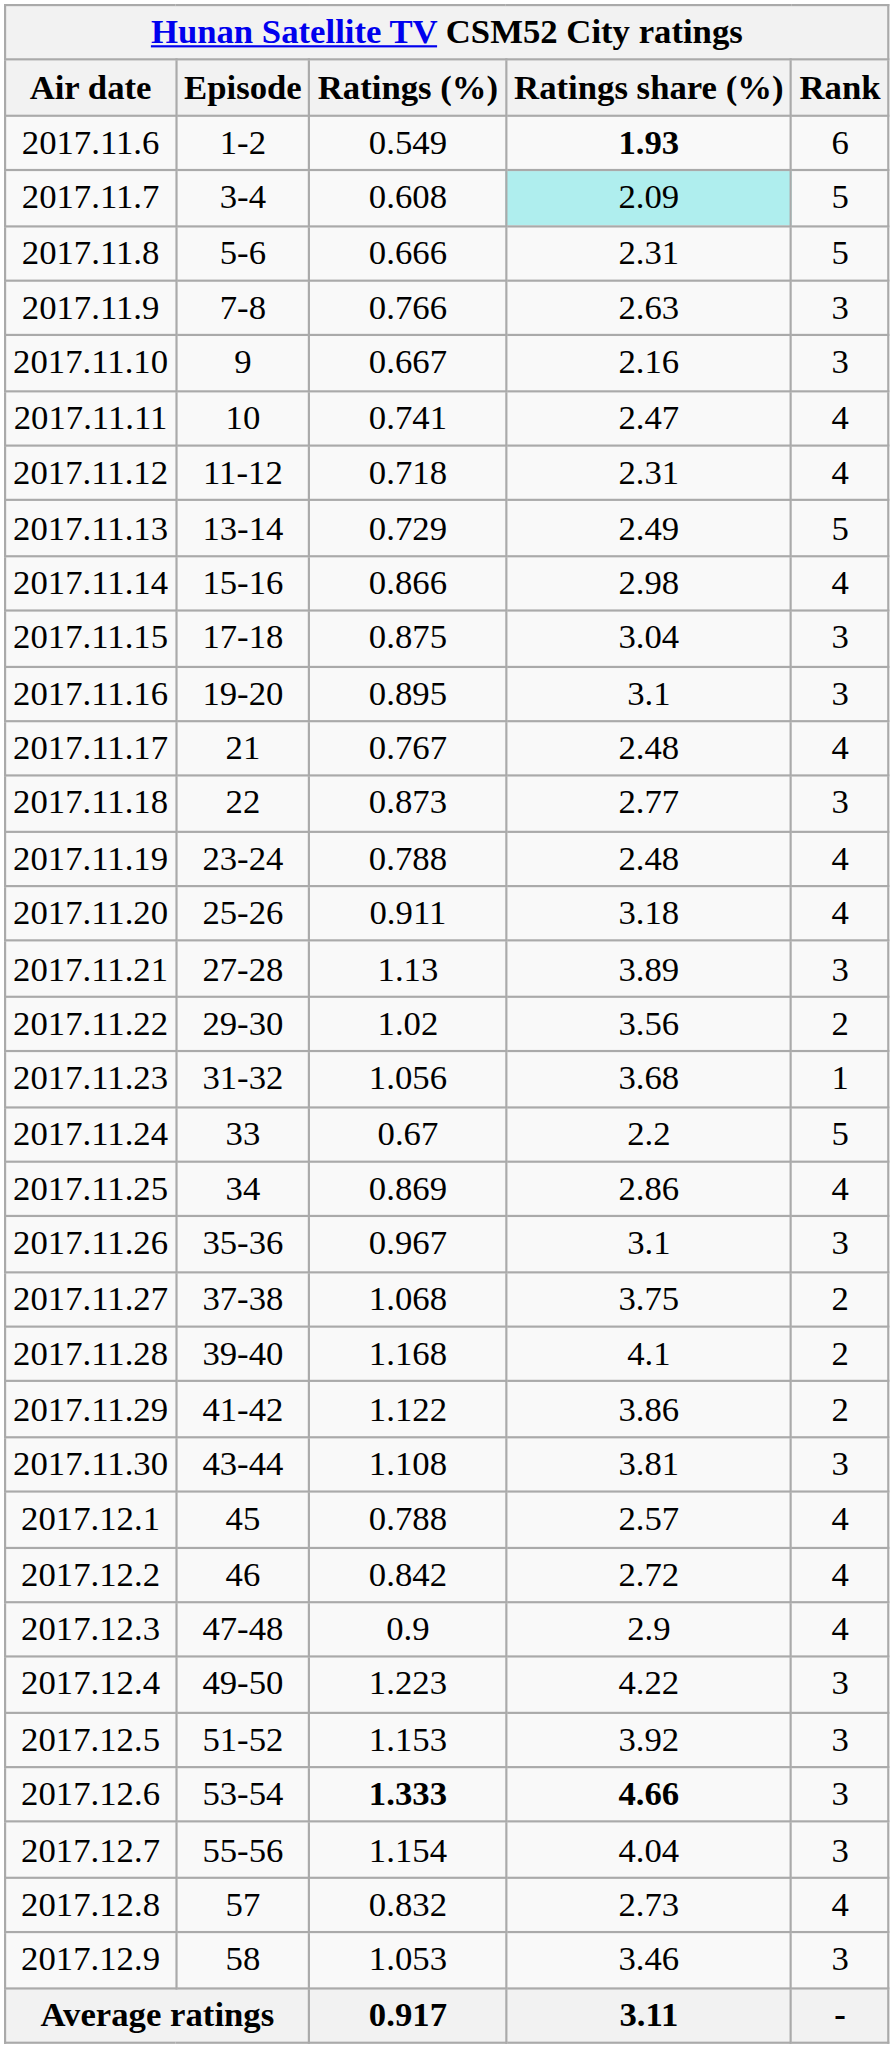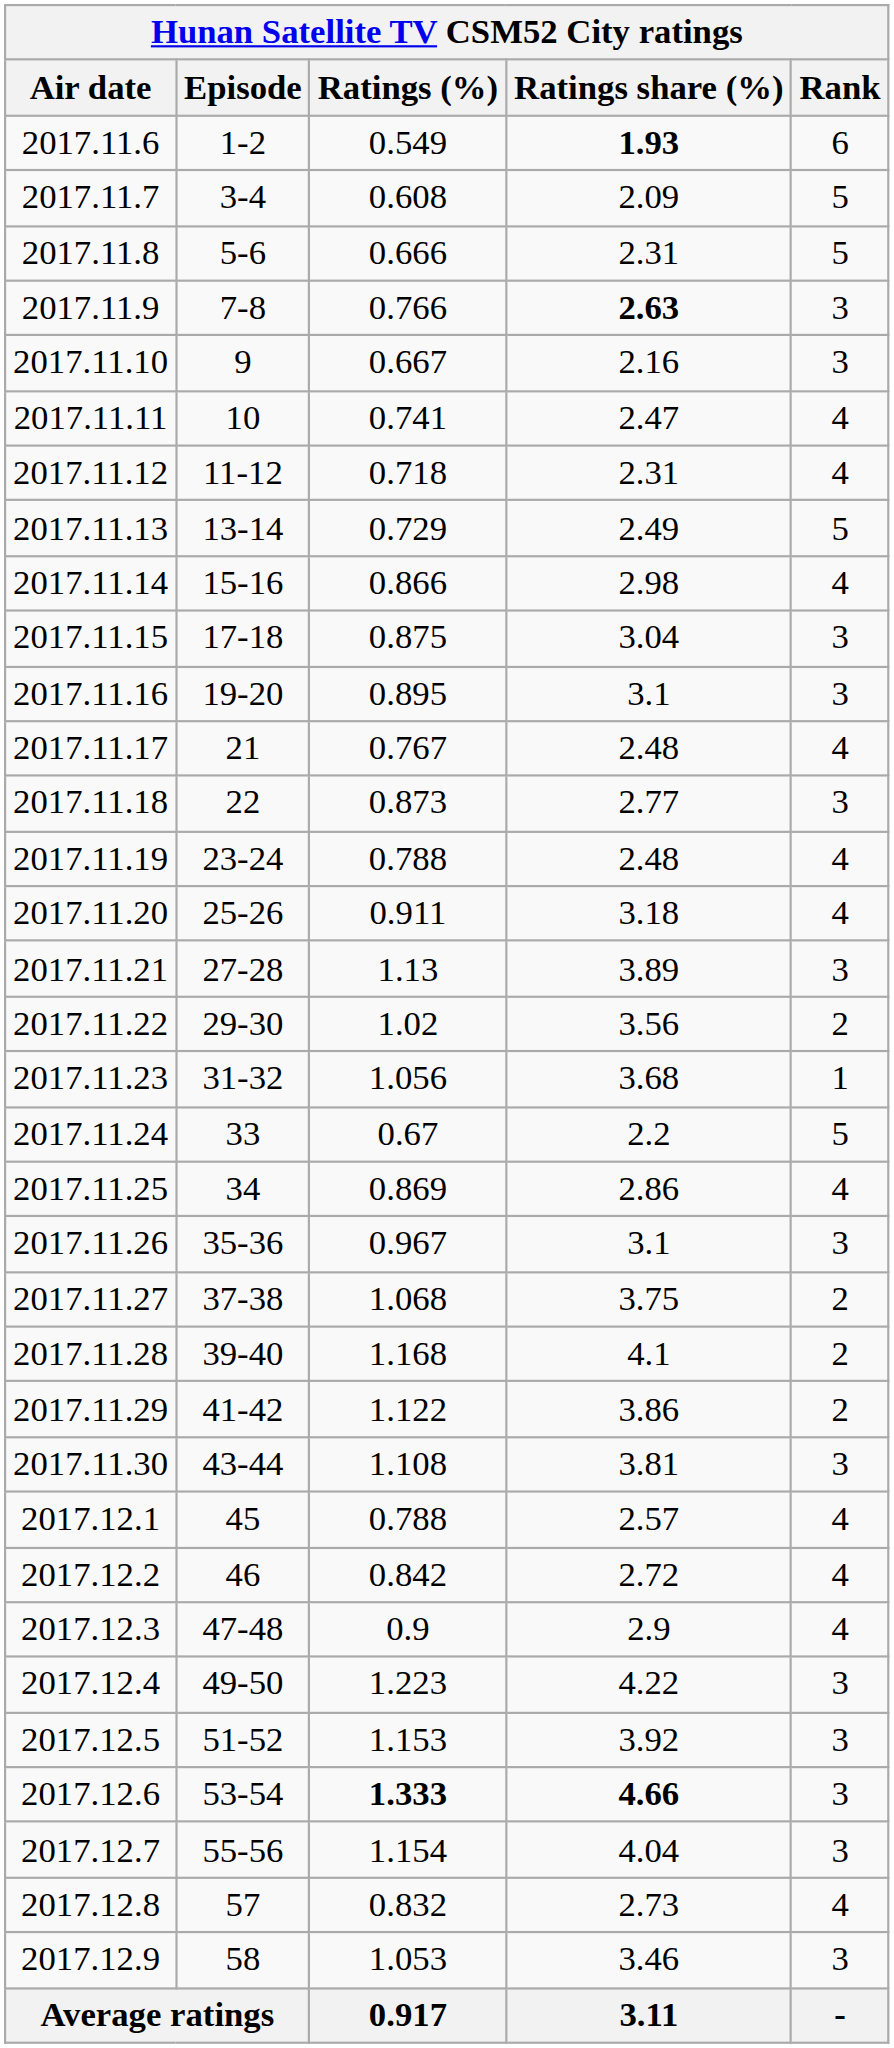(649, 197) paleturquoise background -> (649, 197) no background
(649, 307) normal -> (649, 307) bold
